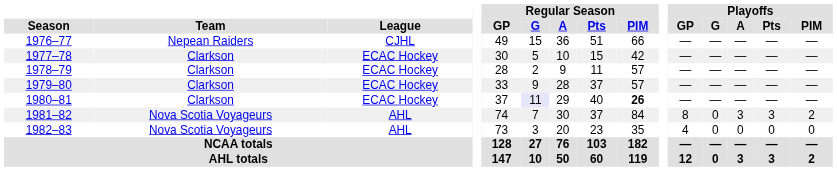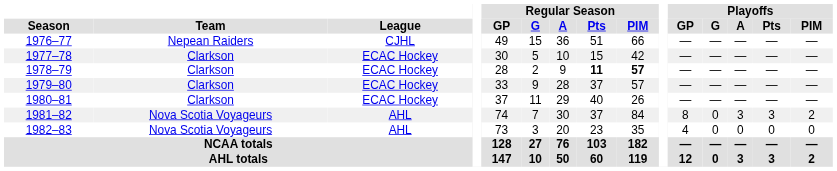(597, 70) normal -> (597, 70) bold
(638, 70) normal -> (638, 70) bold
(535, 100) lavender background -> (535, 100) no background
(638, 100) bold -> (638, 100) normal
